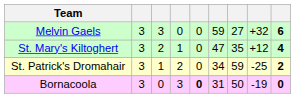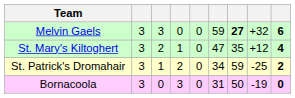(237, 31) normal -> (237, 31) bold
(199, 84) bold -> (199, 84) normal
